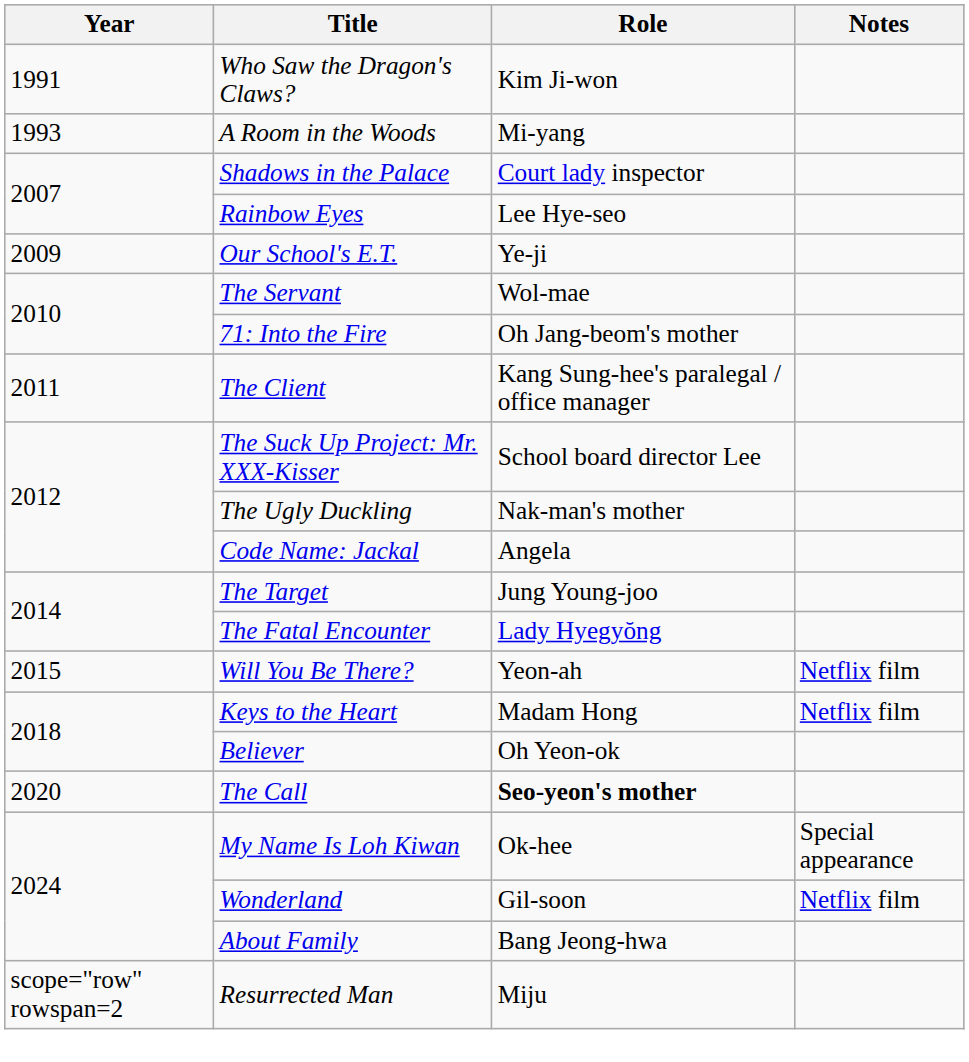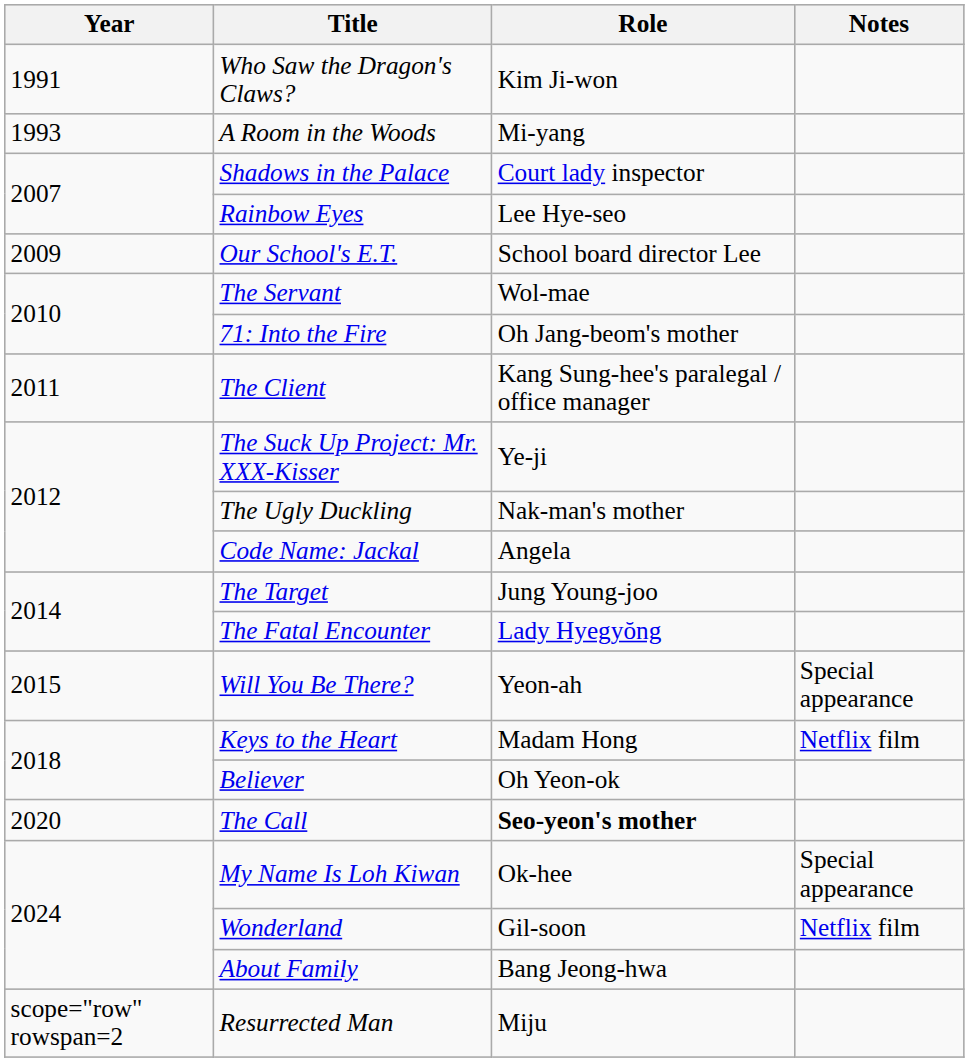(522, 253) Ye-ji -> (629, 253) School board director Lee
(629, 456) School board director Lee -> (522, 456) Ye-ji
(860, 671) Netflix film -> (857, 685) Special appearance
